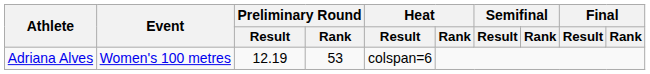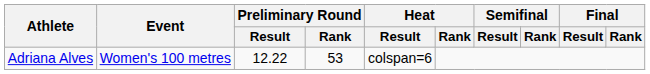(270, 59) 12.19 -> (270, 59) 12.22
